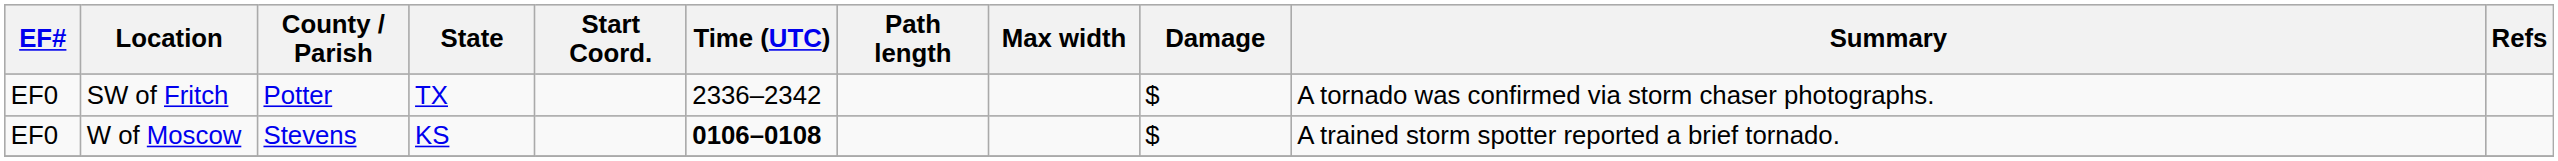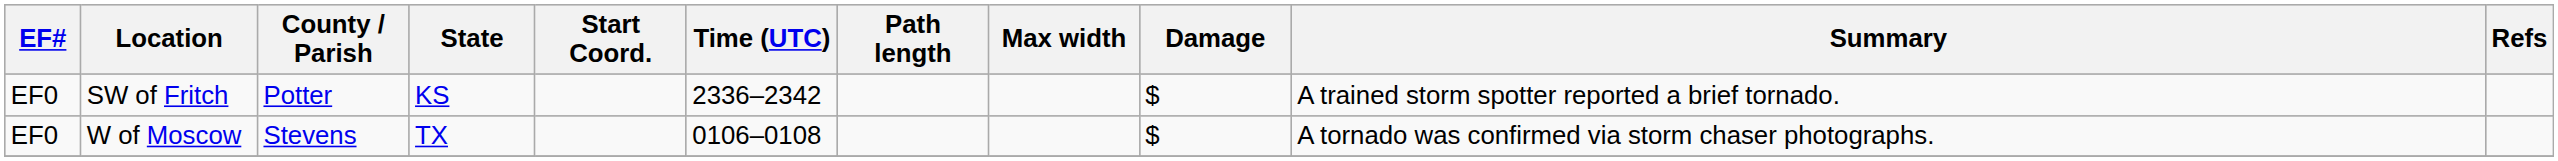(432, 94) TX -> (432, 94) KS
(1616, 94) A tornado was confirmed via storm chaser photographs. -> (1568, 94) A trained storm spotter reported a brief tornado.
(432, 135) KS -> (432, 135) TX
(757, 135) bold -> (757, 135) normal
(1568, 135) A trained storm spotter reported a brief tornado. -> (1616, 135) A tornado was confirmed via storm chaser photographs.
